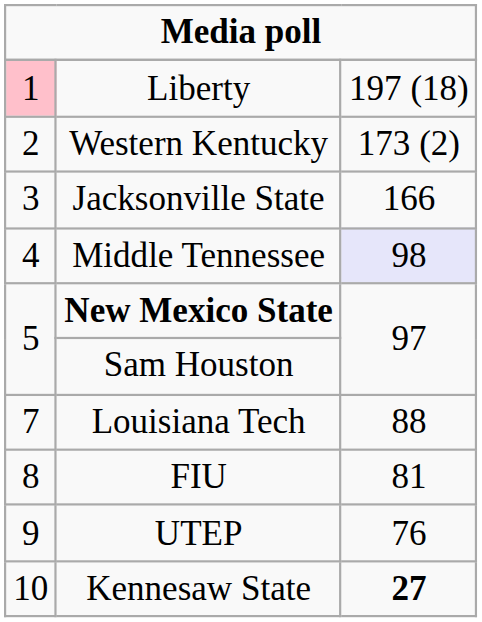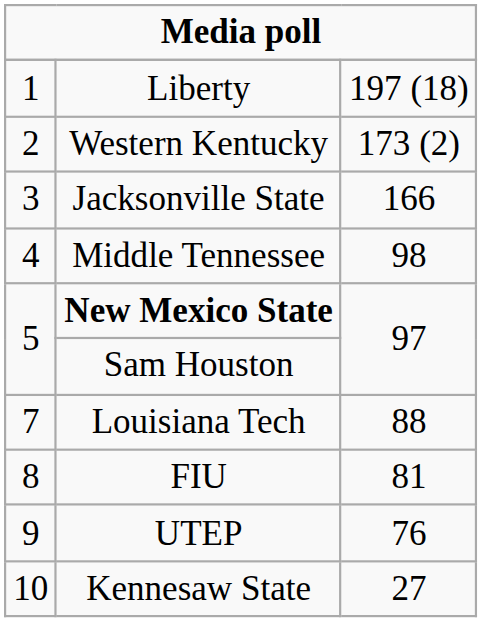(31, 87) pink background -> (31, 87) no background
(409, 254) lavender background -> (409, 254) no background
(409, 587) bold -> (409, 587) normal
